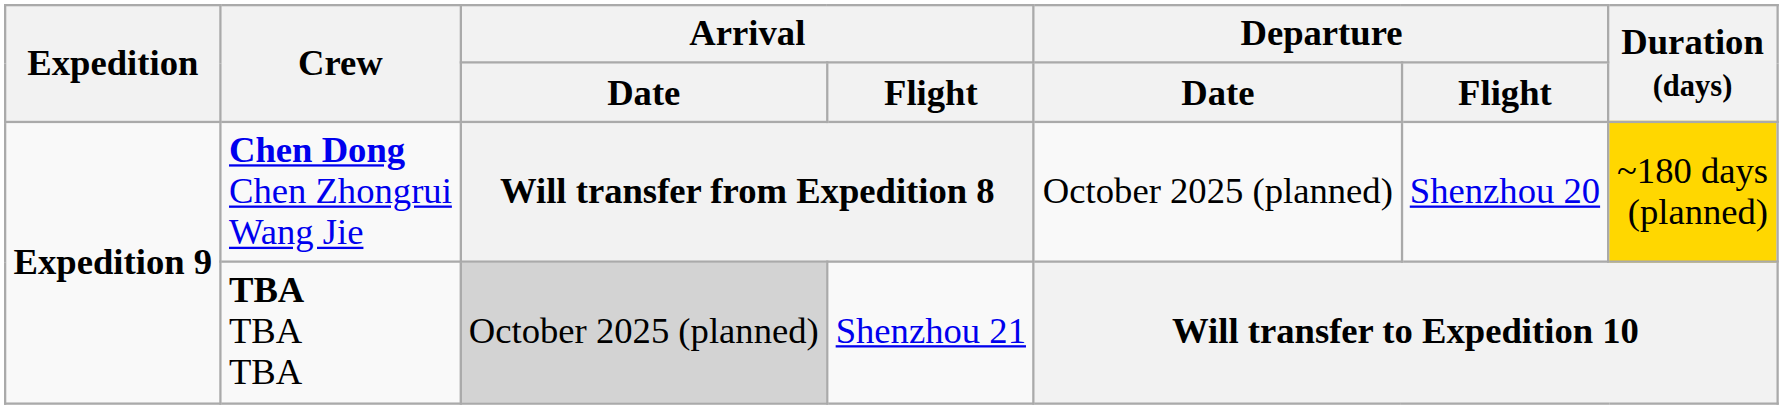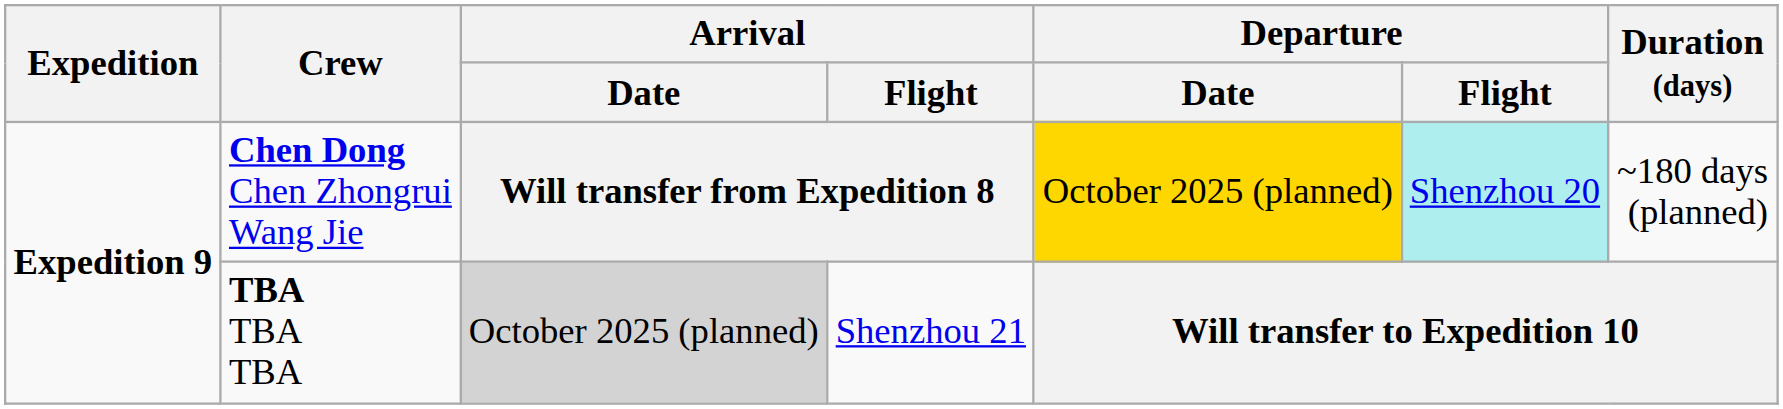(1218, 190) no background -> (1218, 190) gold background
(1505, 190) no background -> (1505, 190) paleturquoise background
(1693, 190) gold background -> (1693, 190) no background
